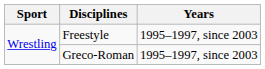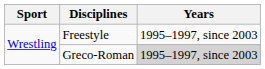(199, 54) no background -> (199, 54) lightgrey background
